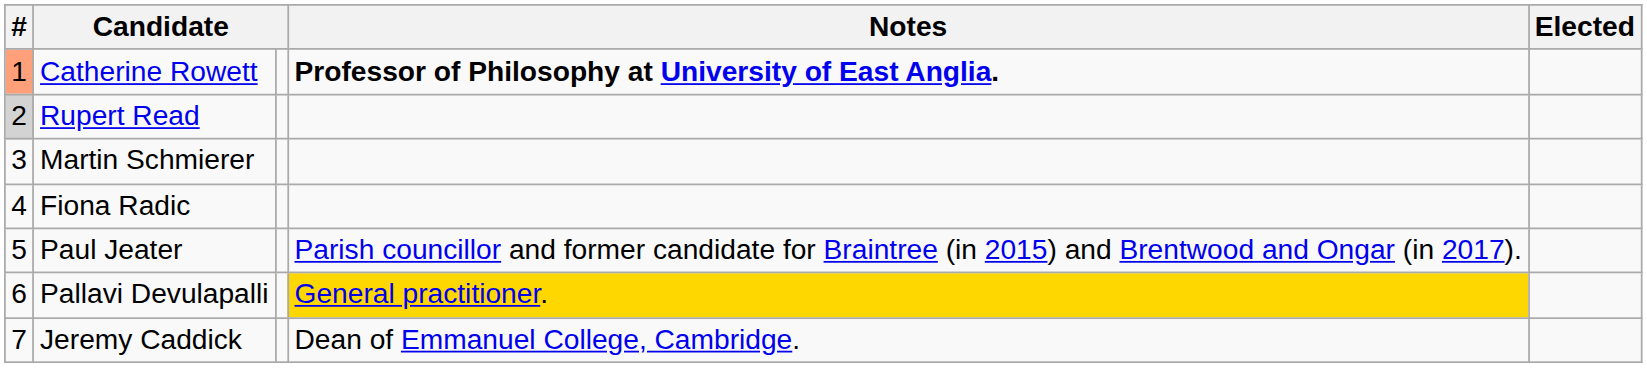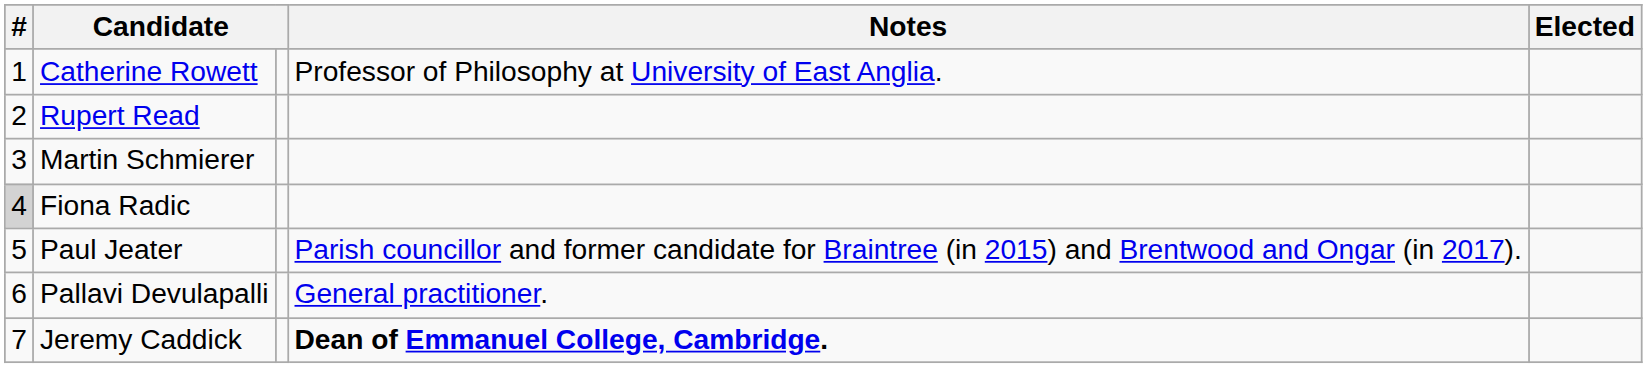(19, 71) lightsalmon background -> (19, 71) no background
(647, 71) bold -> (619, 71) normal
(19, 116) lightgrey background -> (19, 116) no background
(19, 205) no background -> (19, 205) lightgrey background
(421, 294) gold background -> (421, 294) no background
(547, 339) normal -> (561, 339) bold
